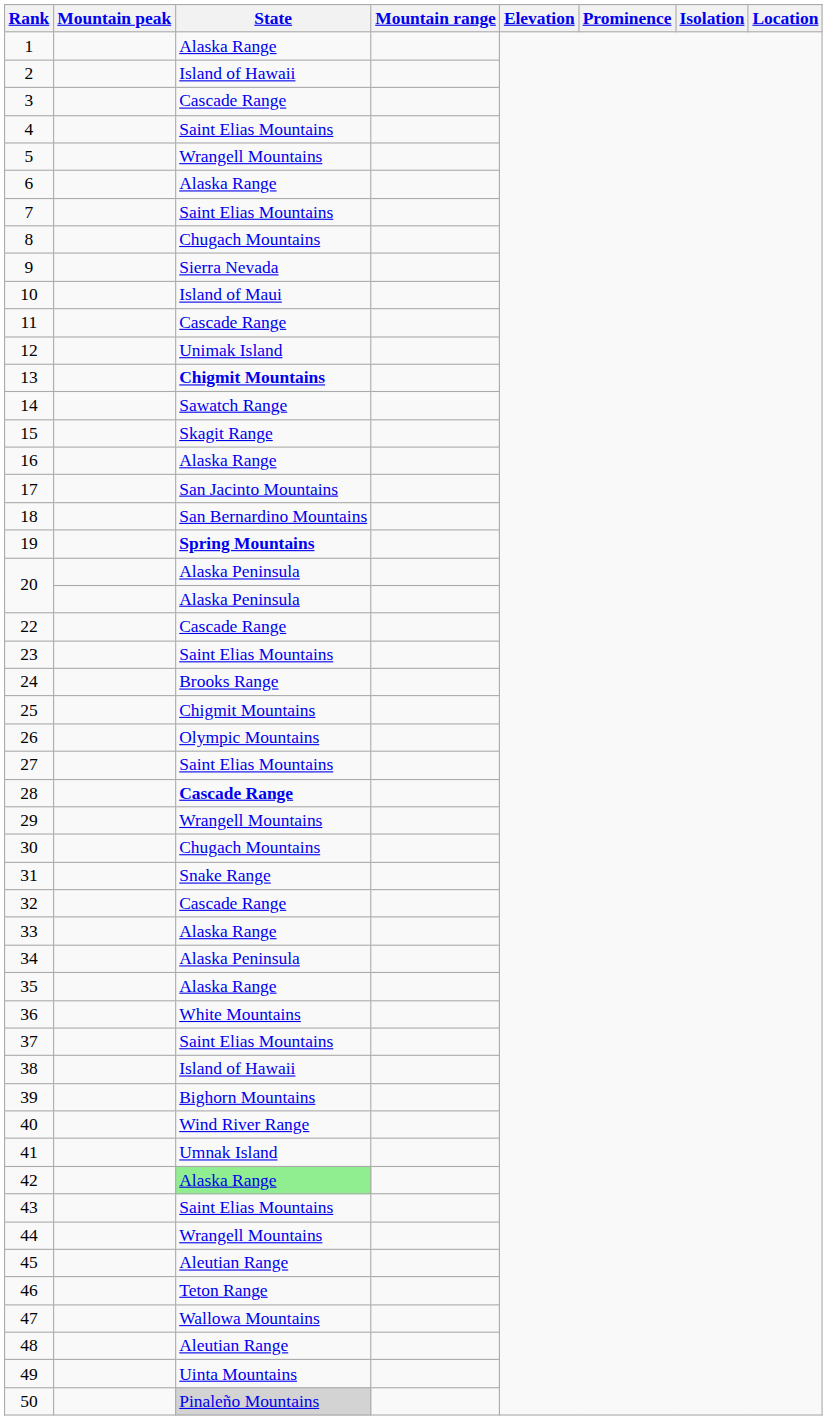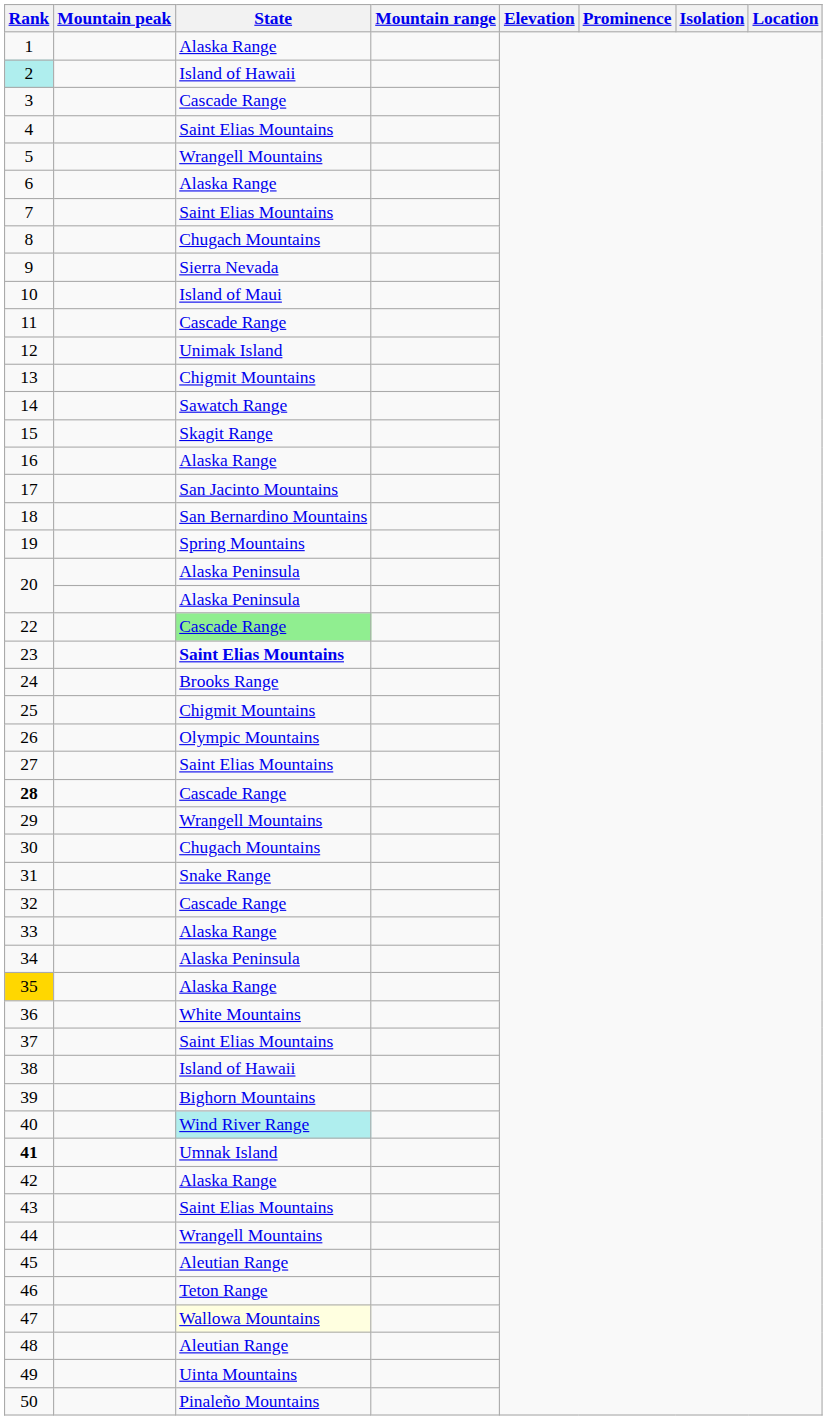(29, 73) no background -> (29, 73) paleturquoise background
(252, 377) bold -> (247, 377) normal
(247, 543) bold -> (242, 543) normal
(233, 626) no background -> (233, 626) lightgreen background
(256, 654) normal -> (262, 654) bold
(29, 792) normal -> (29, 792) bold
(236, 792) bold -> (233, 792) normal
(29, 986) no background -> (29, 986) gold background
(244, 1124) no background -> (244, 1124) paleturquoise background
(29, 1152) normal -> (29, 1152) bold
(228, 1179) lightgreen background -> (228, 1179) no background
(249, 1318) no background -> (249, 1318) lightyellow background
(249, 1401) lightgrey background -> (249, 1401) no background
